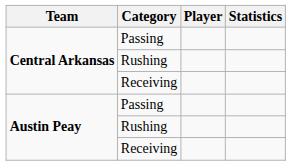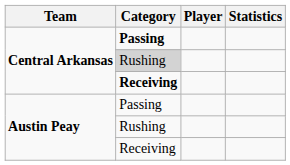(142, 38) normal -> (142, 38) bold
(144, 60) no background -> (142, 60) lightgrey background
(149, 82) normal -> (148, 82) bold
